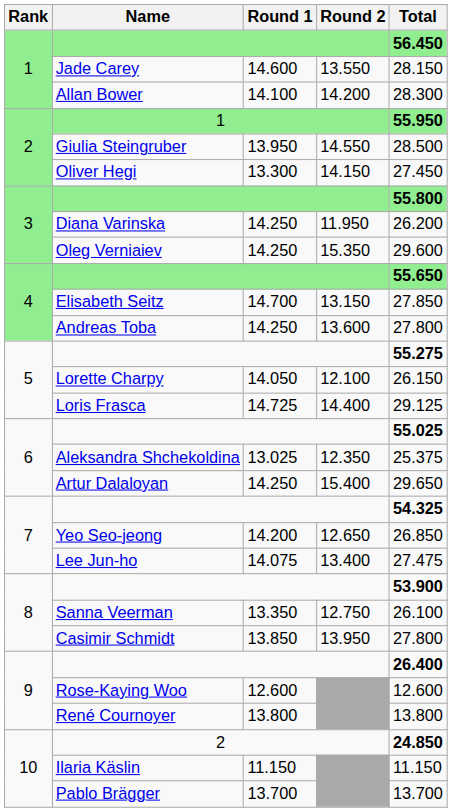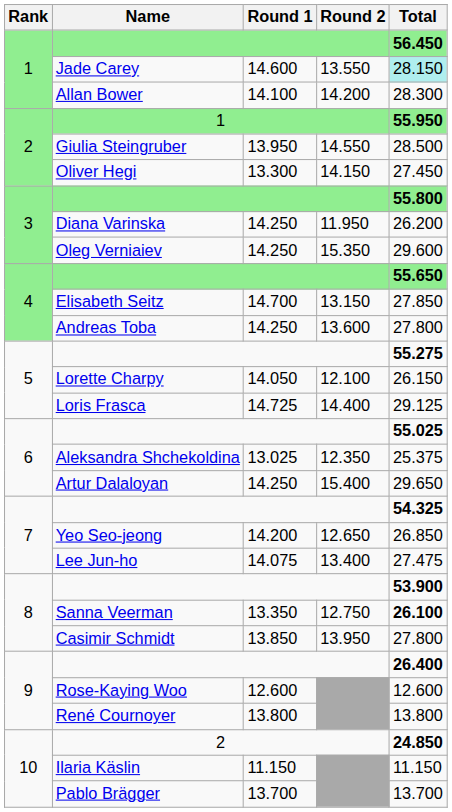(418, 69) no background -> (418, 69) paleturquoise background
(418, 612) normal -> (418, 612) bold
